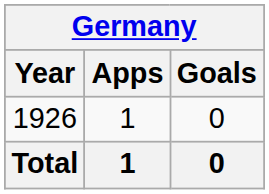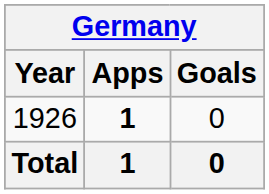(127, 118) normal -> (127, 118) bold
